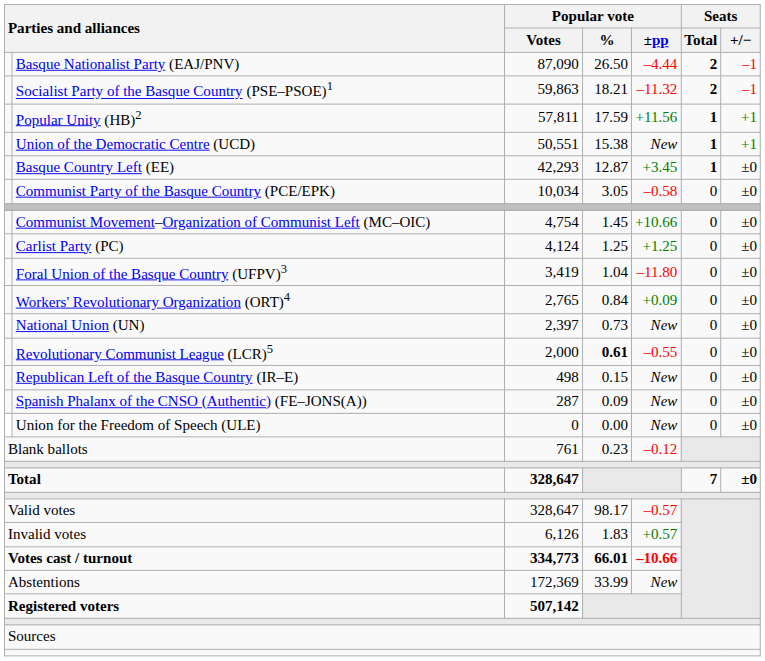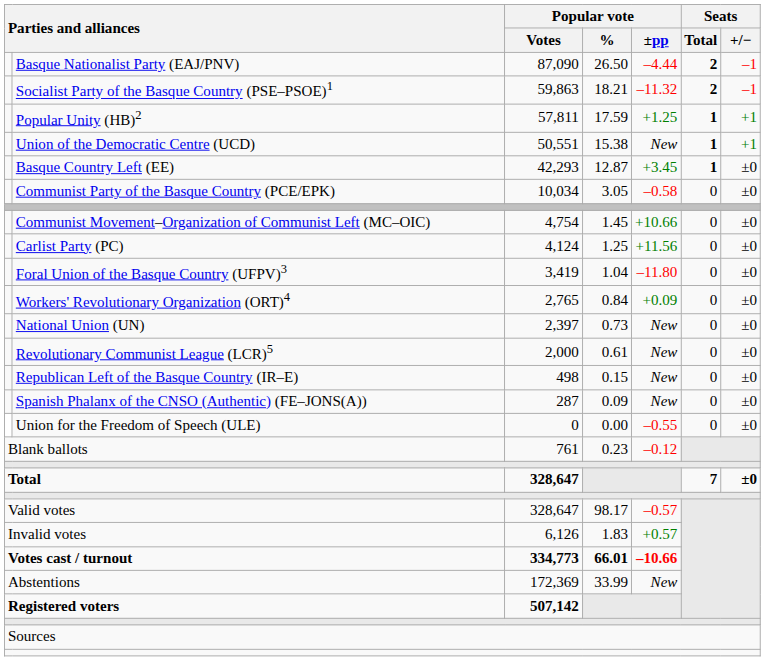(656, 117) +11.56 -> (660, 117) +1.25
(660, 246) +1.25 -> (656, 246) +11.56
(615, 351) bold -> (615, 351) normal
(660, 351) –0.55 -> (664, 351) New
(664, 425) New -> (660, 425) –0.55
